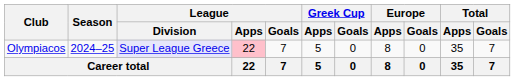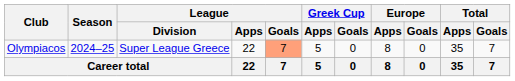(174, 48) lavender background -> (174, 48) no background
(249, 48) pink background -> (249, 48) no background
(283, 48) no background -> (283, 48) lightsalmon background
